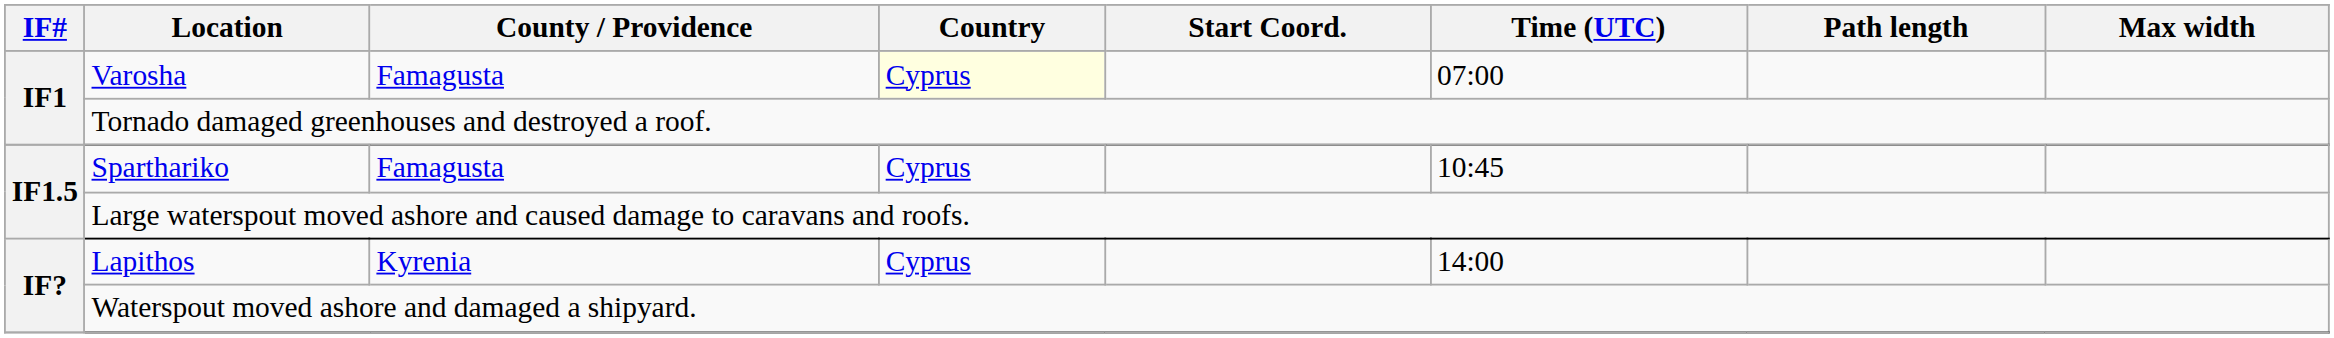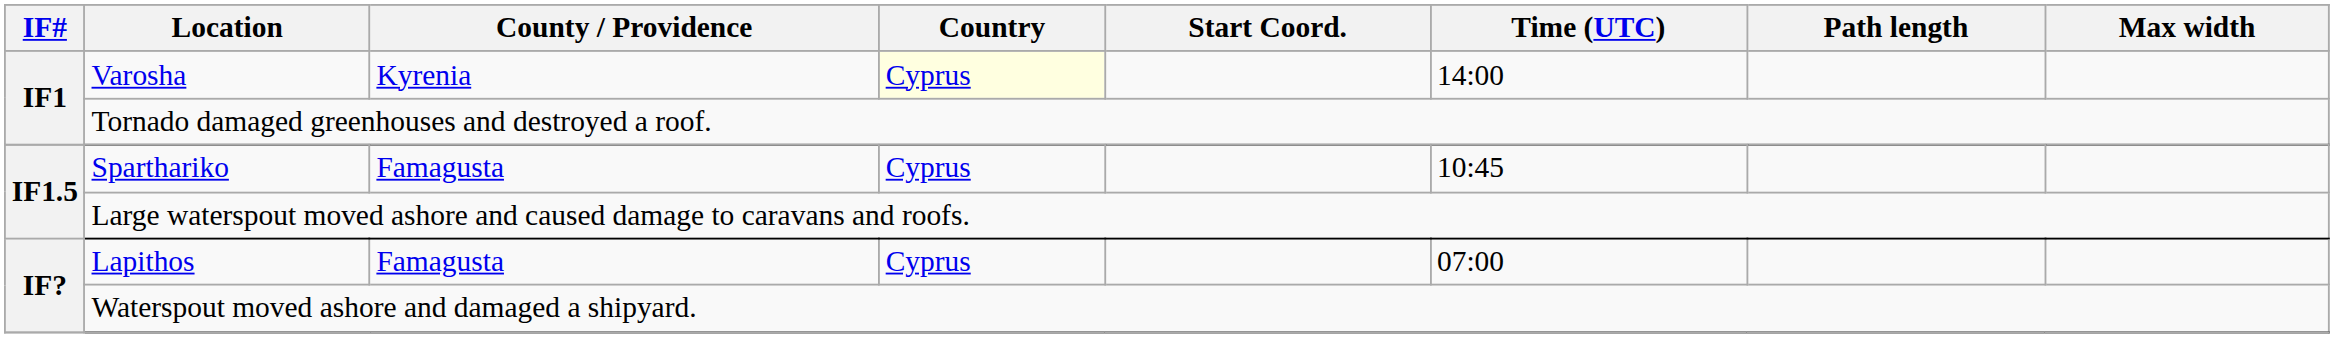(440, 74) Famagusta -> (424, 74) Kyrenia
(1471, 74) 07:00 -> (1471, 74) 14:00
(424, 261) Kyrenia -> (440, 261) Famagusta
(1471, 261) 14:00 -> (1471, 261) 07:00
